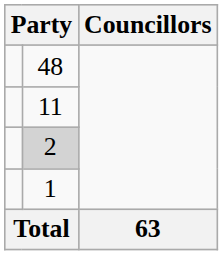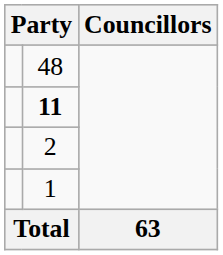(50, 106) normal -> (50, 106) bold
(50, 147) lightgrey background -> (50, 147) no background
